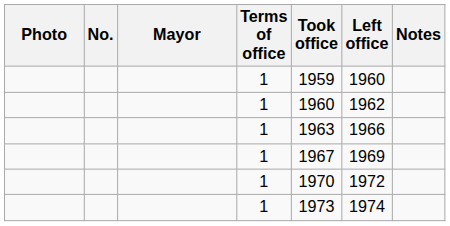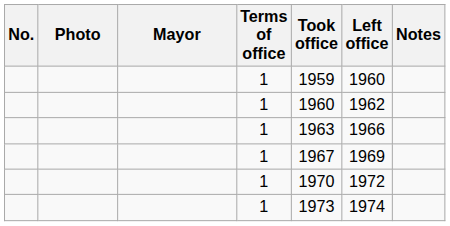columns swapped: (101, 35) <-> (44, 35)
